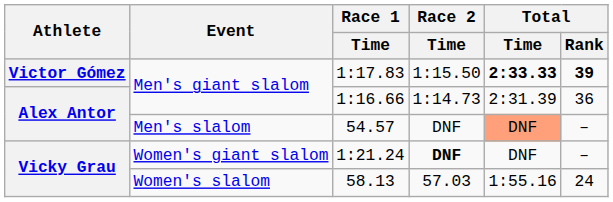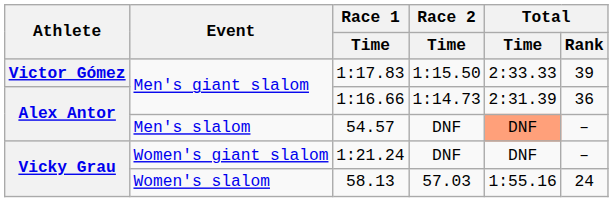(523, 73) bold -> (523, 73) normal
(584, 73) bold -> (584, 73) normal
(447, 155) bold -> (447, 155) normal
